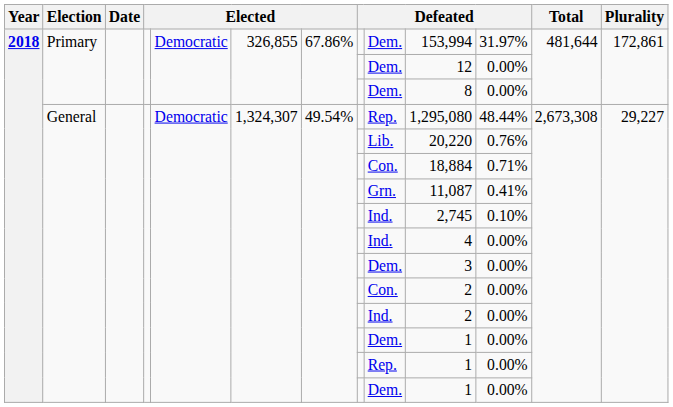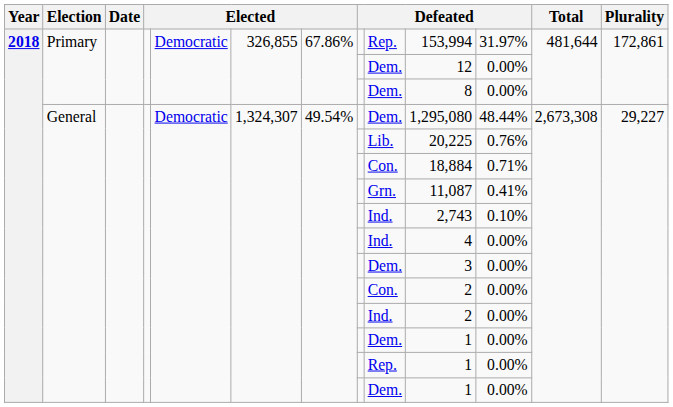(385, 41) Dem. -> (382, 41) Rep.
(382, 116) Rep. -> (385, 116) Dem.
(450, 141) 20,220 -> (450, 141) 20,225
(454, 215) 2,745 -> (454, 215) 2,743
